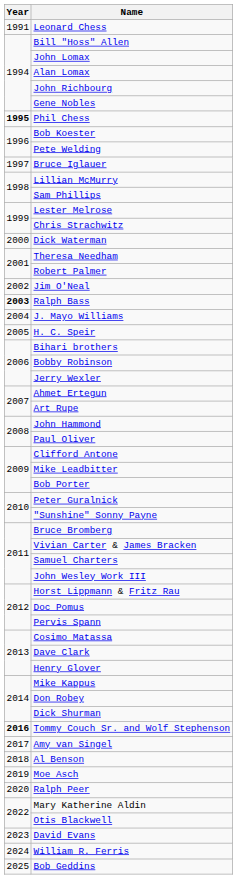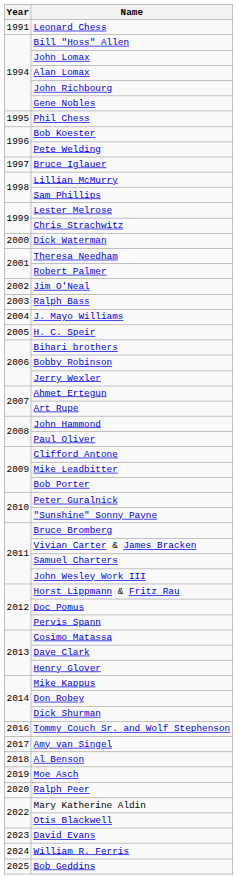(18, 119) bold -> (18, 119) normal
(18, 302) bold -> (18, 302) normal
(18, 729) bold -> (18, 729) normal
